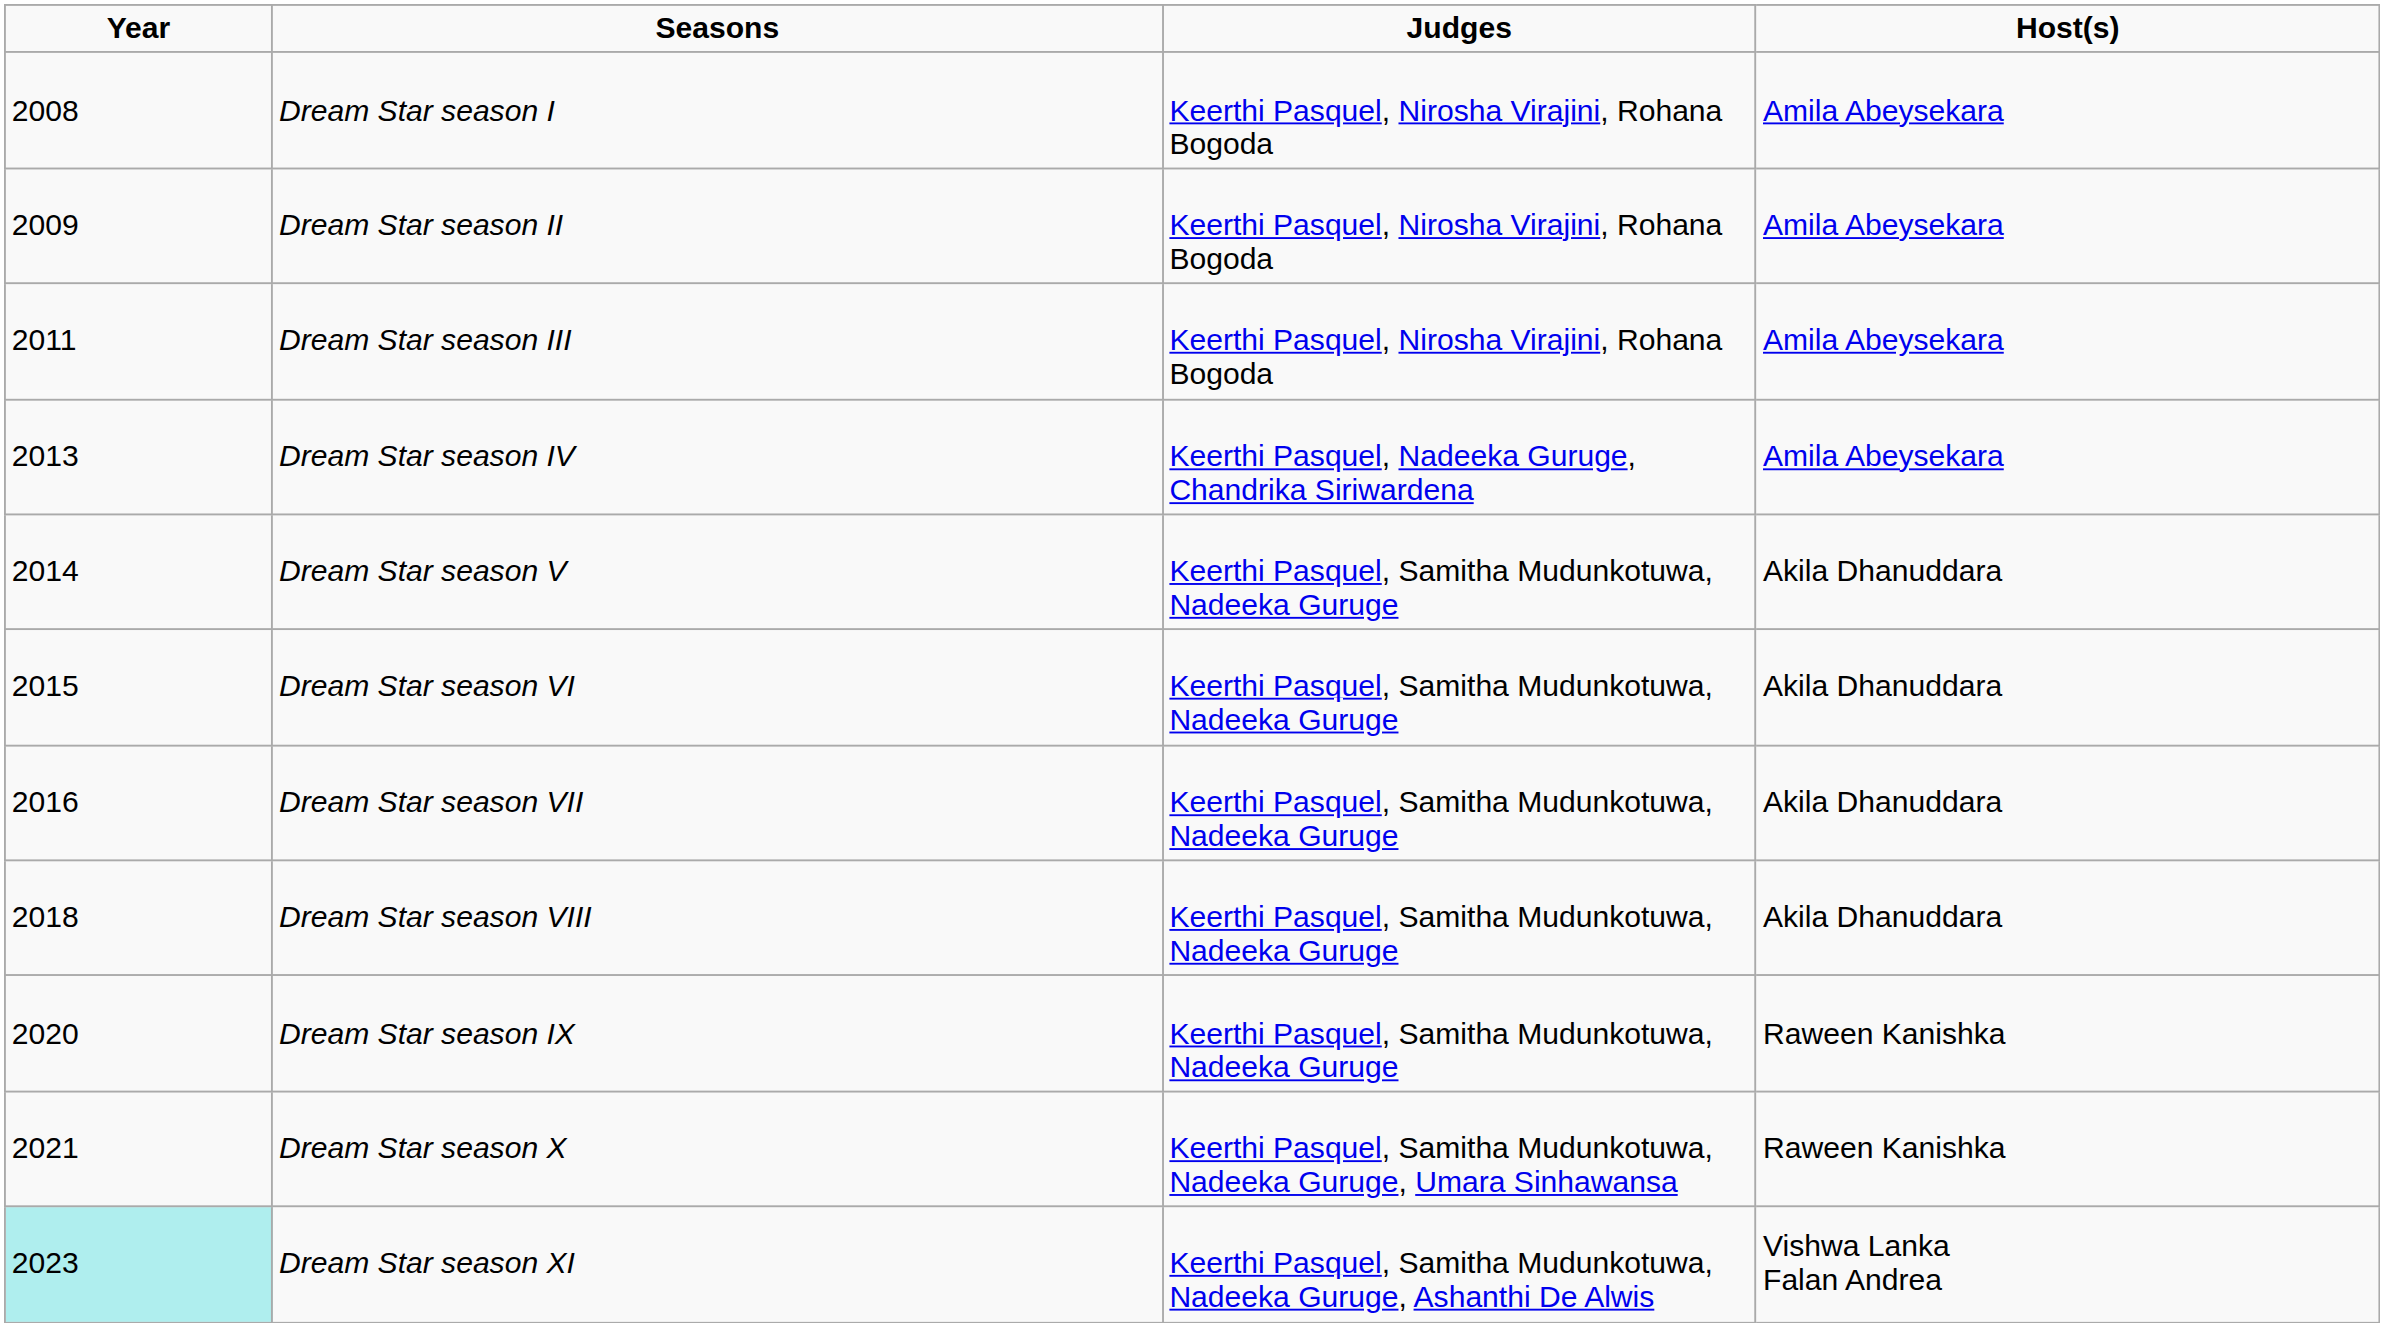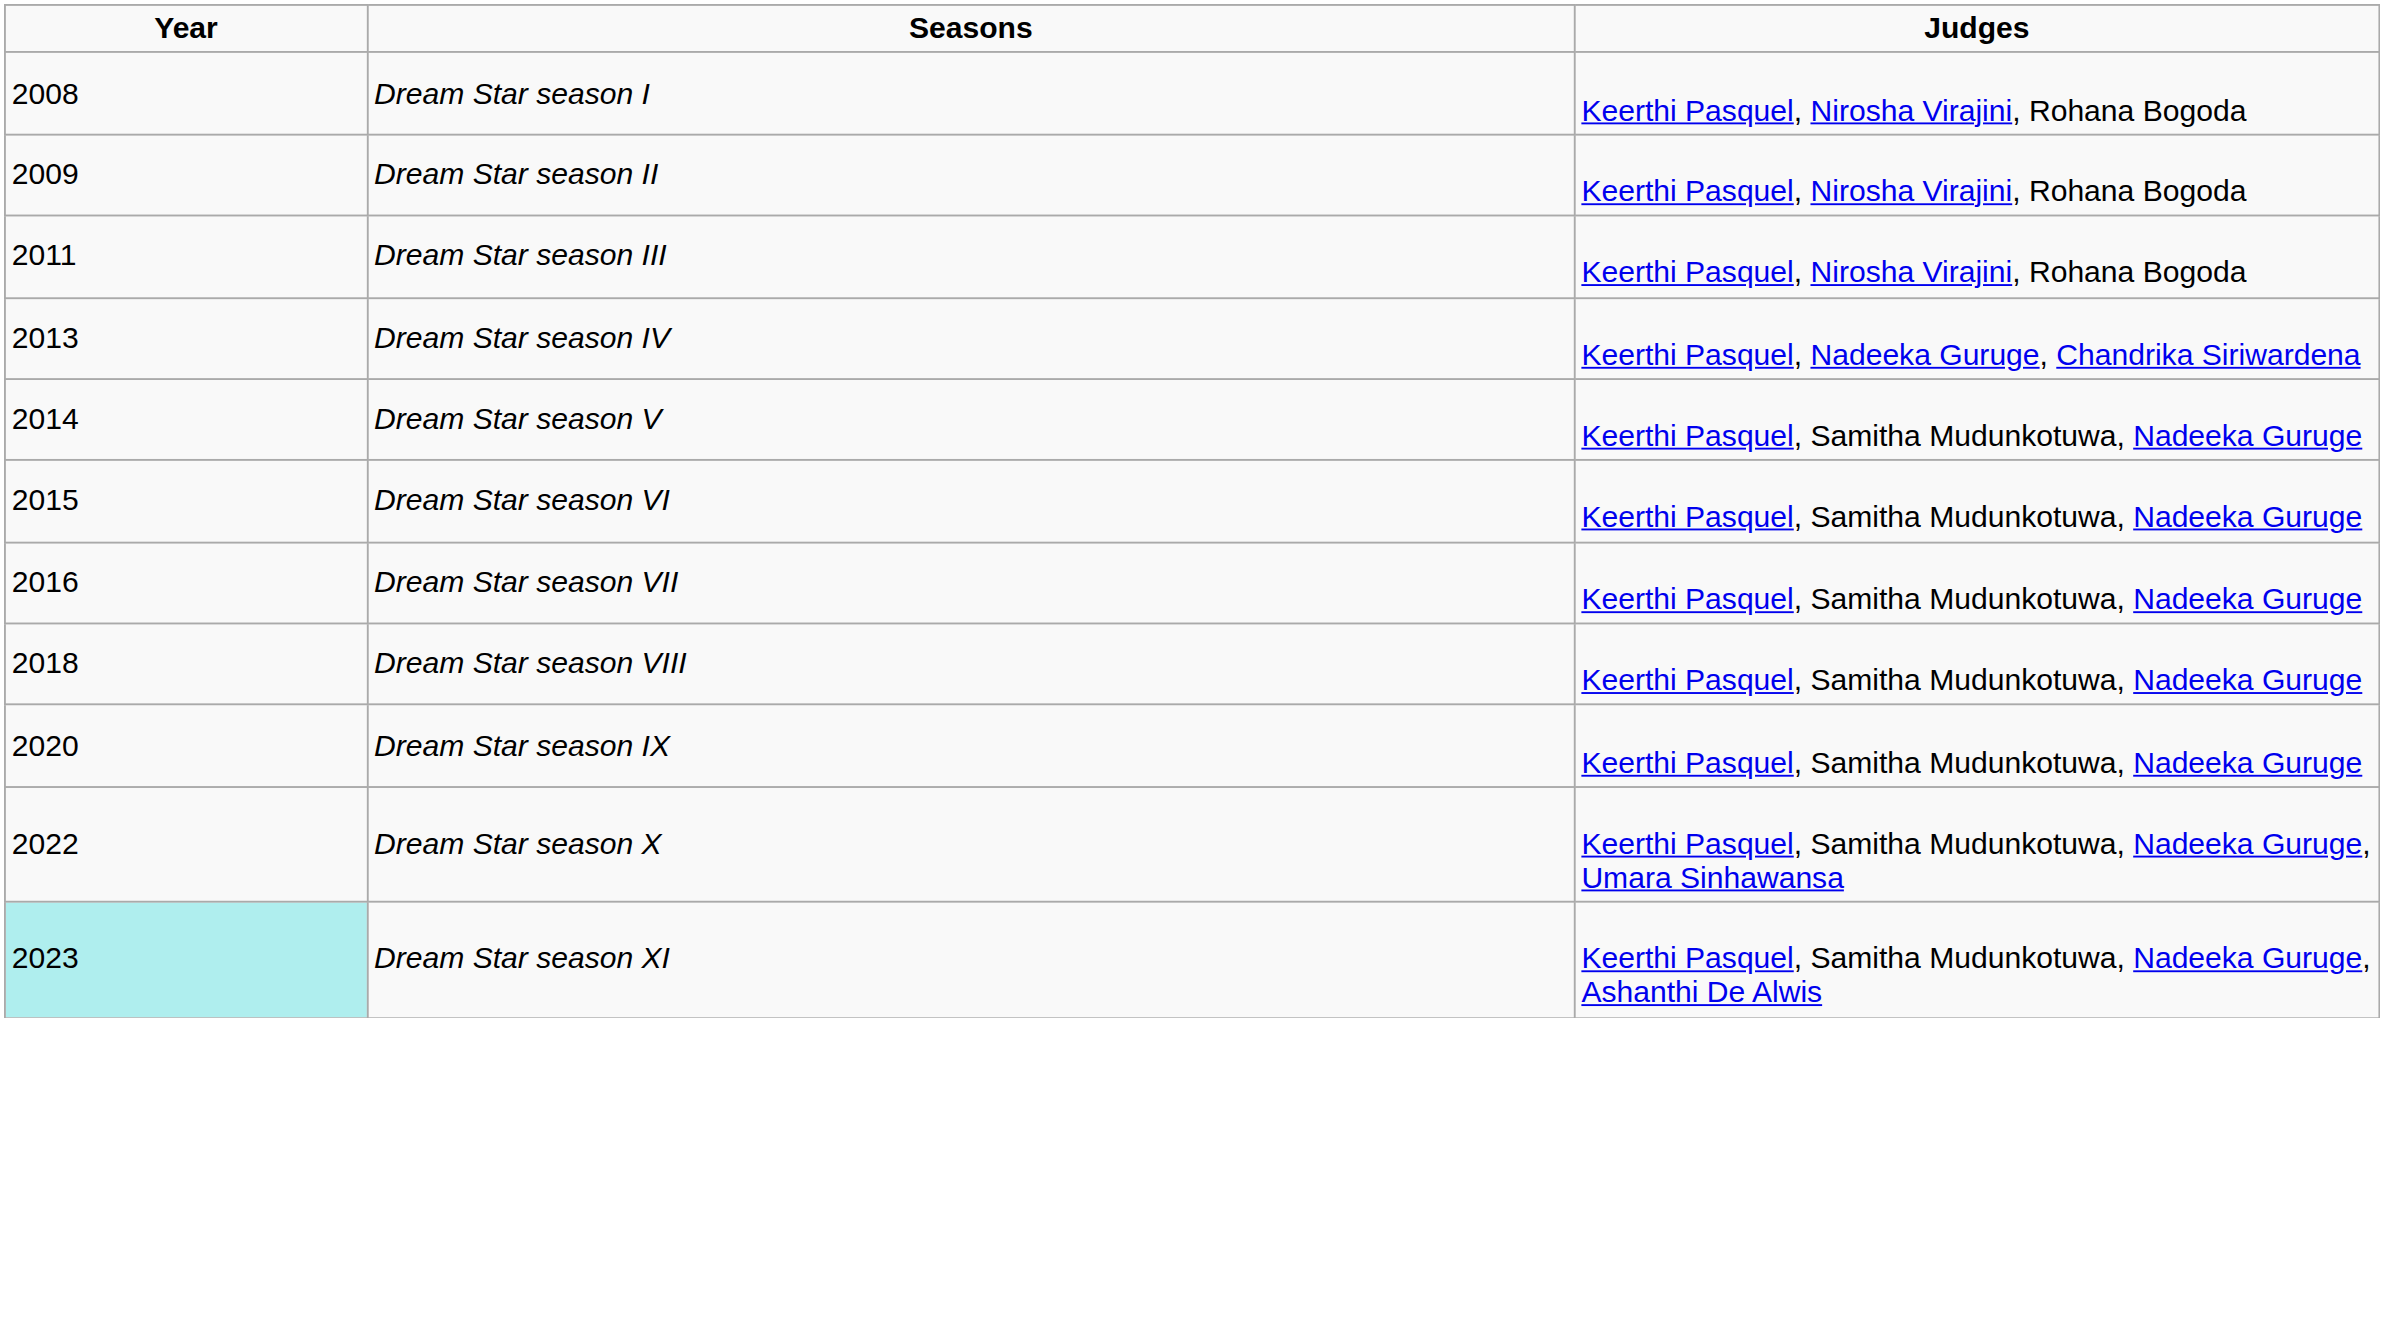- column: (2068, 28)
(45, 1148) 2021 -> (45, 843) 2022
